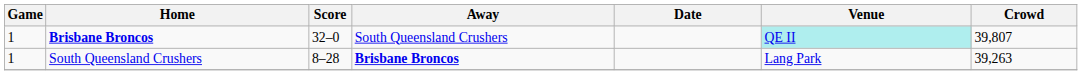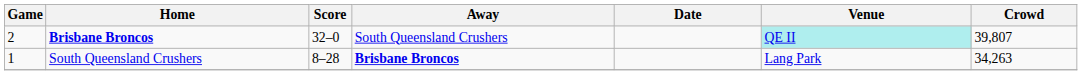(11, 37) 1 -> (11, 37) 2
(993, 59) 39,263 -> (993, 59) 34,263
